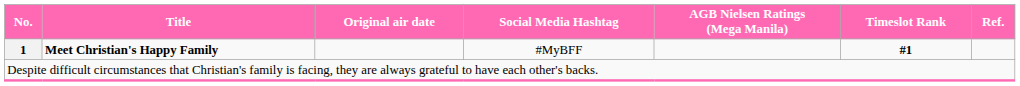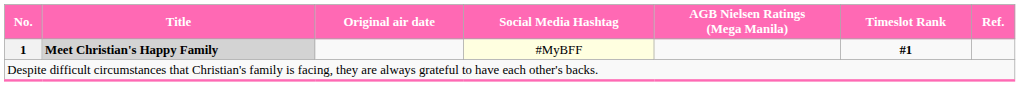(132, 49) no background -> (132, 49) lightgrey background
(559, 49) no background -> (559, 49) lightyellow background
